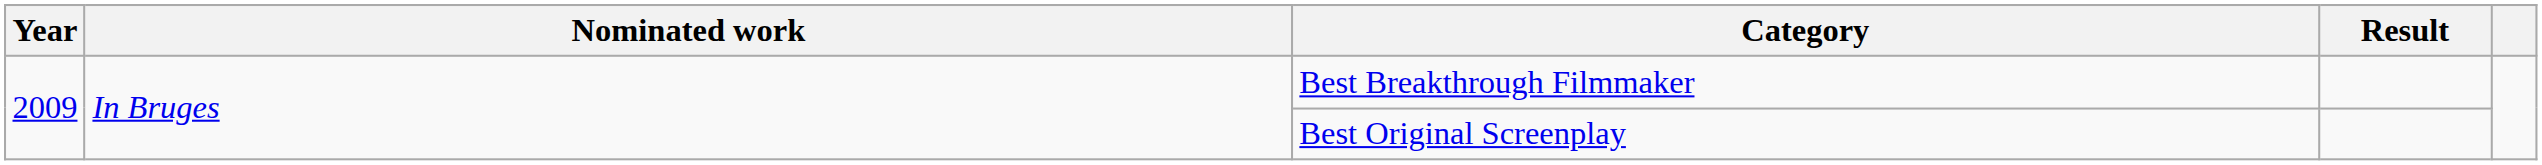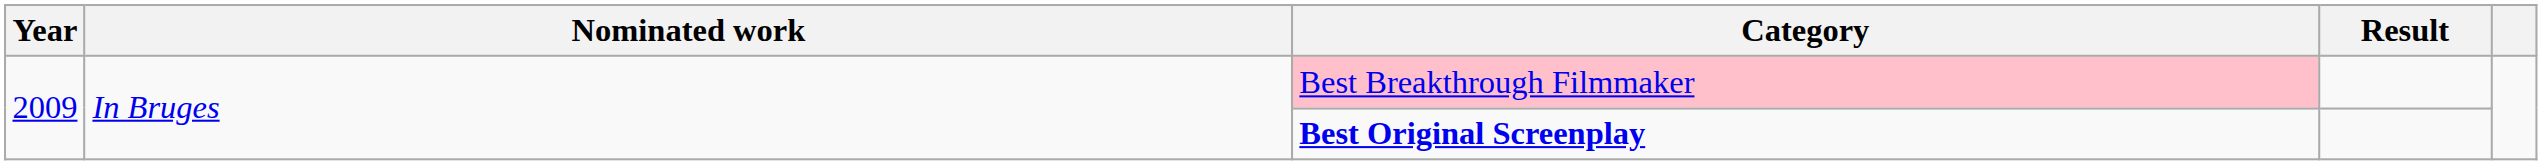(1497, 81) no background -> (1497, 81) pink background
(1463, 133) normal -> (1472, 133) bold
